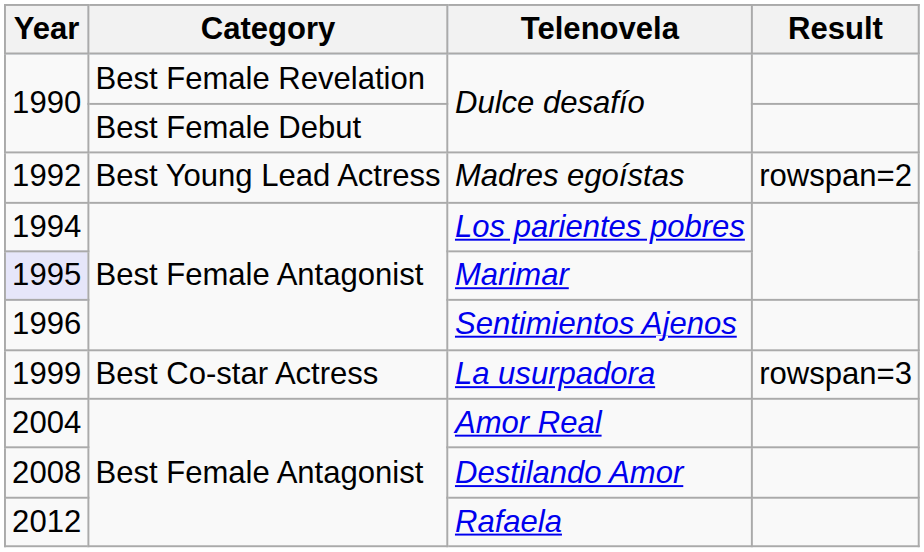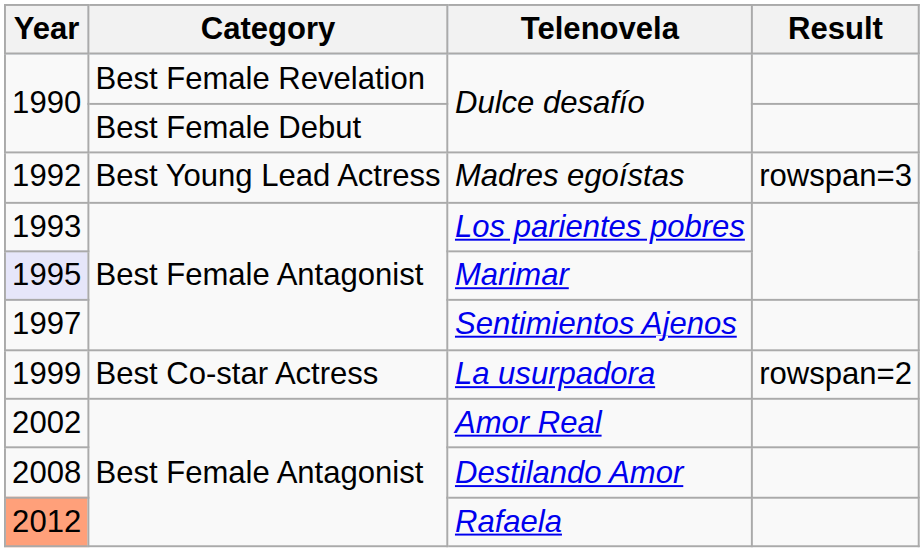(836, 176) rowspan=2 -> (836, 176) rowspan=3
(47, 226) 1994 -> (47, 226) 1993
(47, 324) 1996 -> (47, 324) 1997
(836, 373) rowspan=3 -> (836, 373) rowspan=2
(47, 422) 2004 -> (47, 422) 2002
(47, 521) no background -> (47, 521) lightsalmon background
